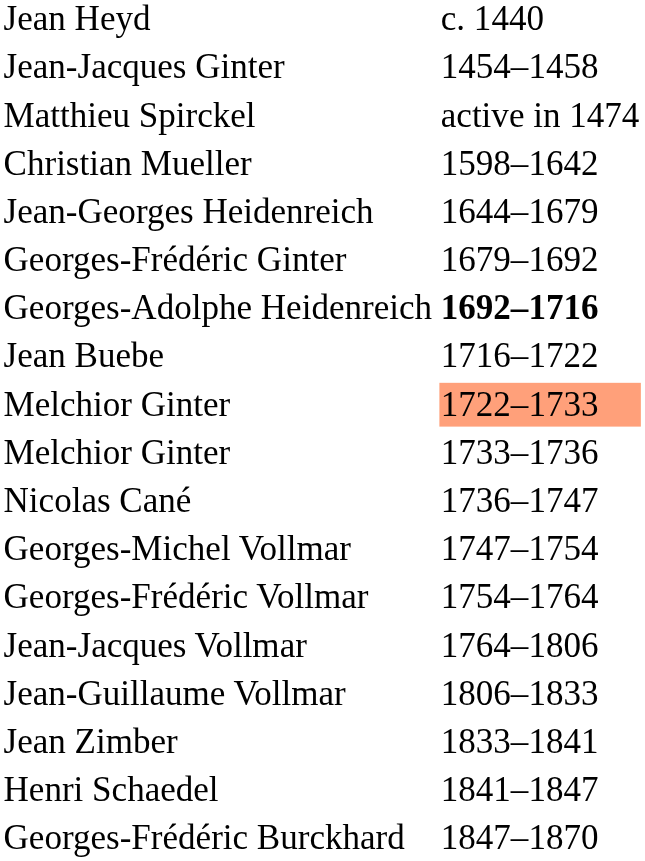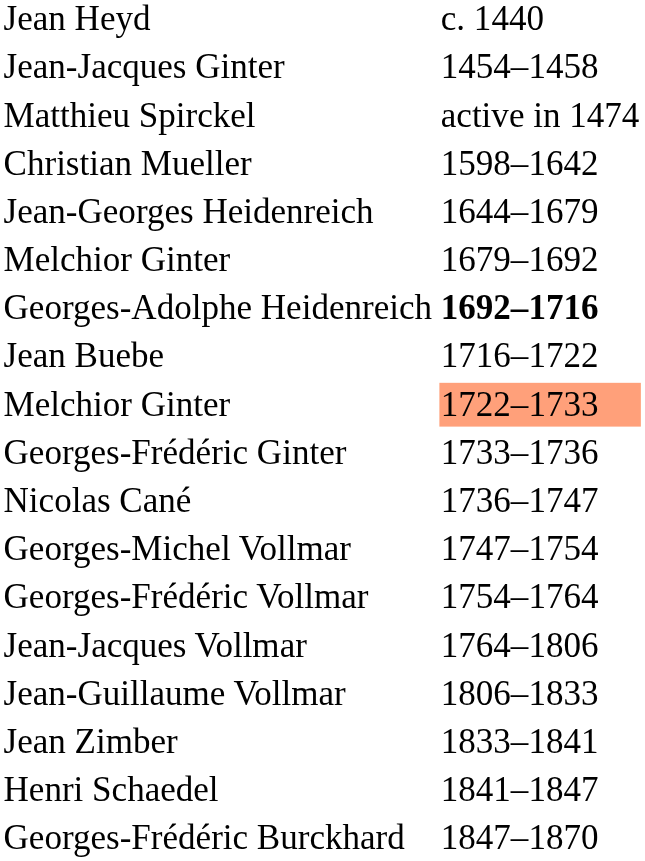(175, 259) Georges-Frédéric Ginter -> (117, 259) Melchior Ginter
(117, 452) Melchior Ginter -> (175, 452) Georges-Frédéric Ginter
